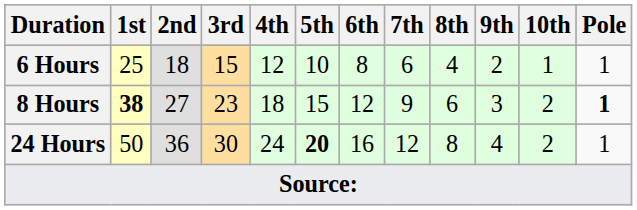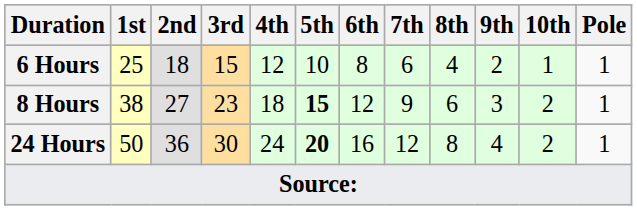(131, 104) bold -> (131, 104) normal
(317, 104) normal -> (317, 104) bold
(604, 104) bold -> (604, 104) normal
